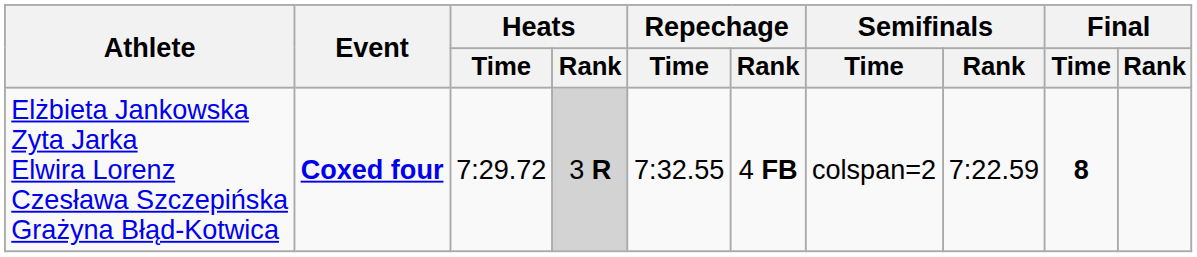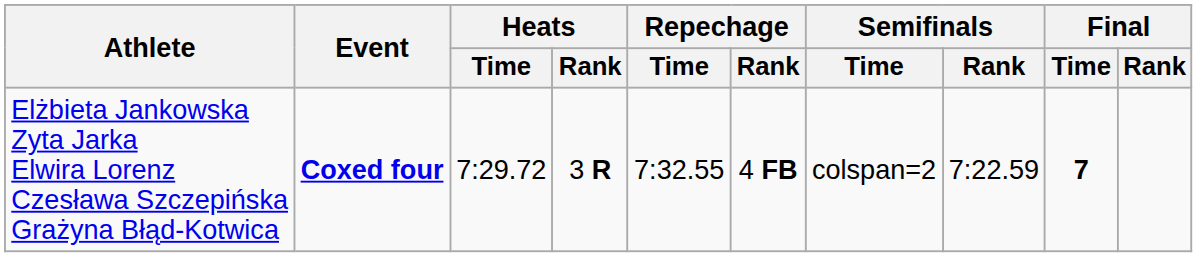(590, 170) lightgrey background -> (590, 170) no background
(1081, 170) 8 -> (1081, 170) 7
